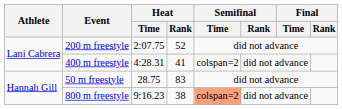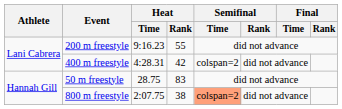(149, 46) 2:07.75 -> (149, 46) 9:16.23
(180, 46) 52 -> (180, 46) 55
(180, 62) 41 -> (180, 62) 42
(149, 96) 9:16.23 -> (149, 96) 2:07.75
